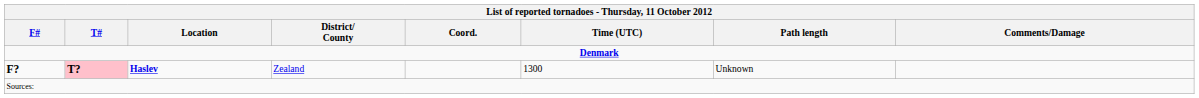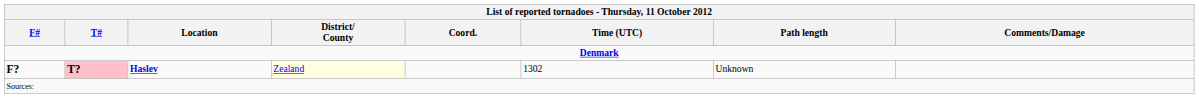(289, 69) no background -> (289, 69) lightyellow background
(533, 69) 1300 -> (533, 69) 1302
